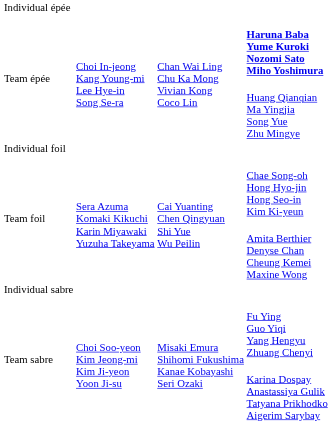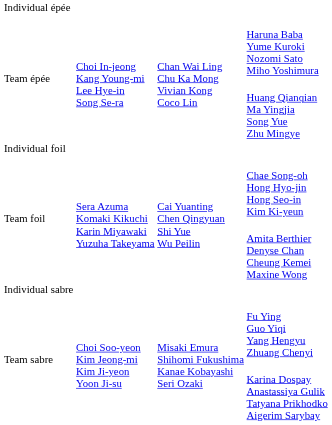(285, 53) bold -> (283, 53) normal
